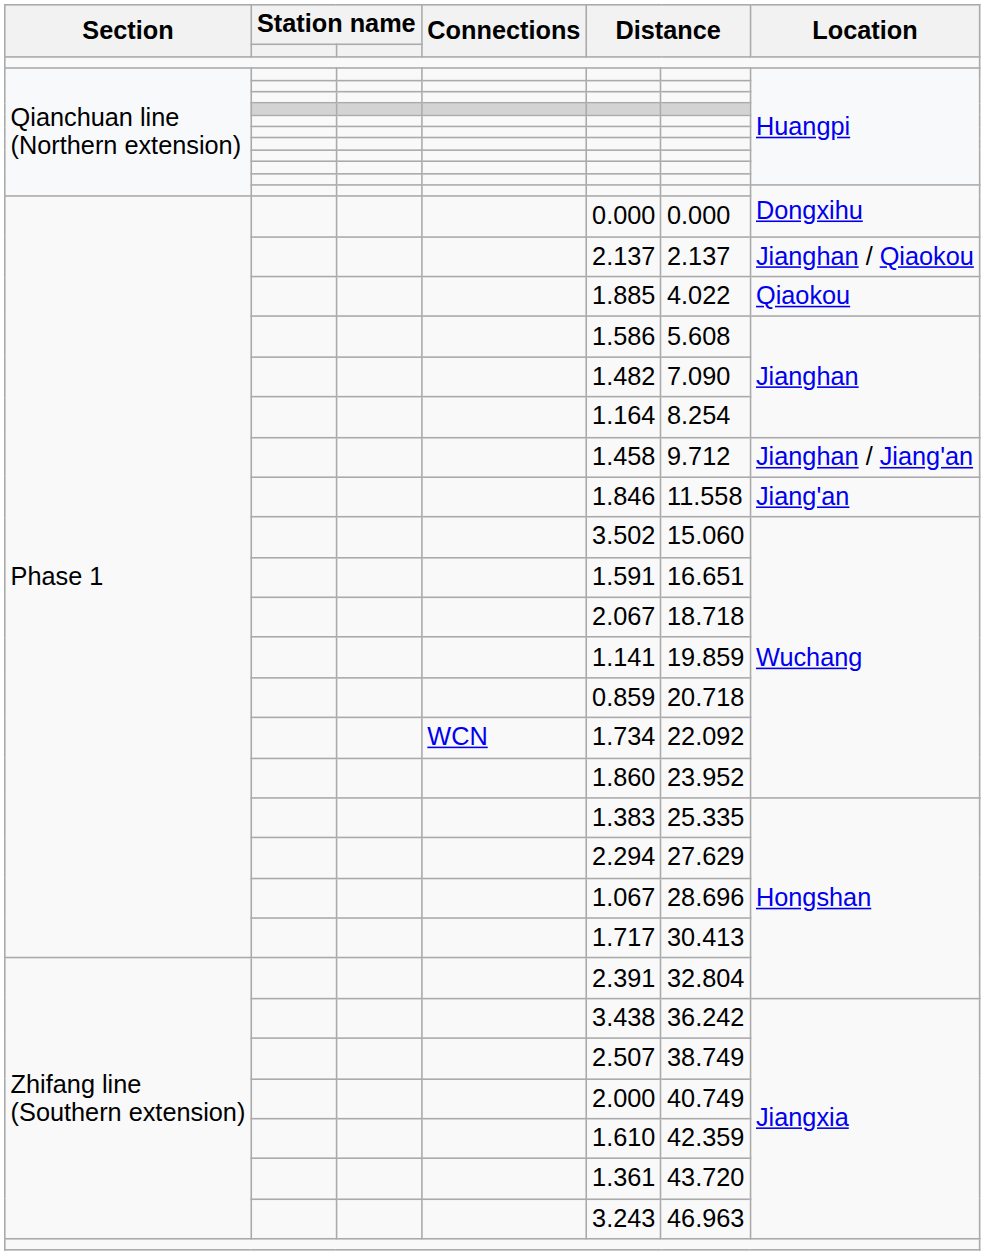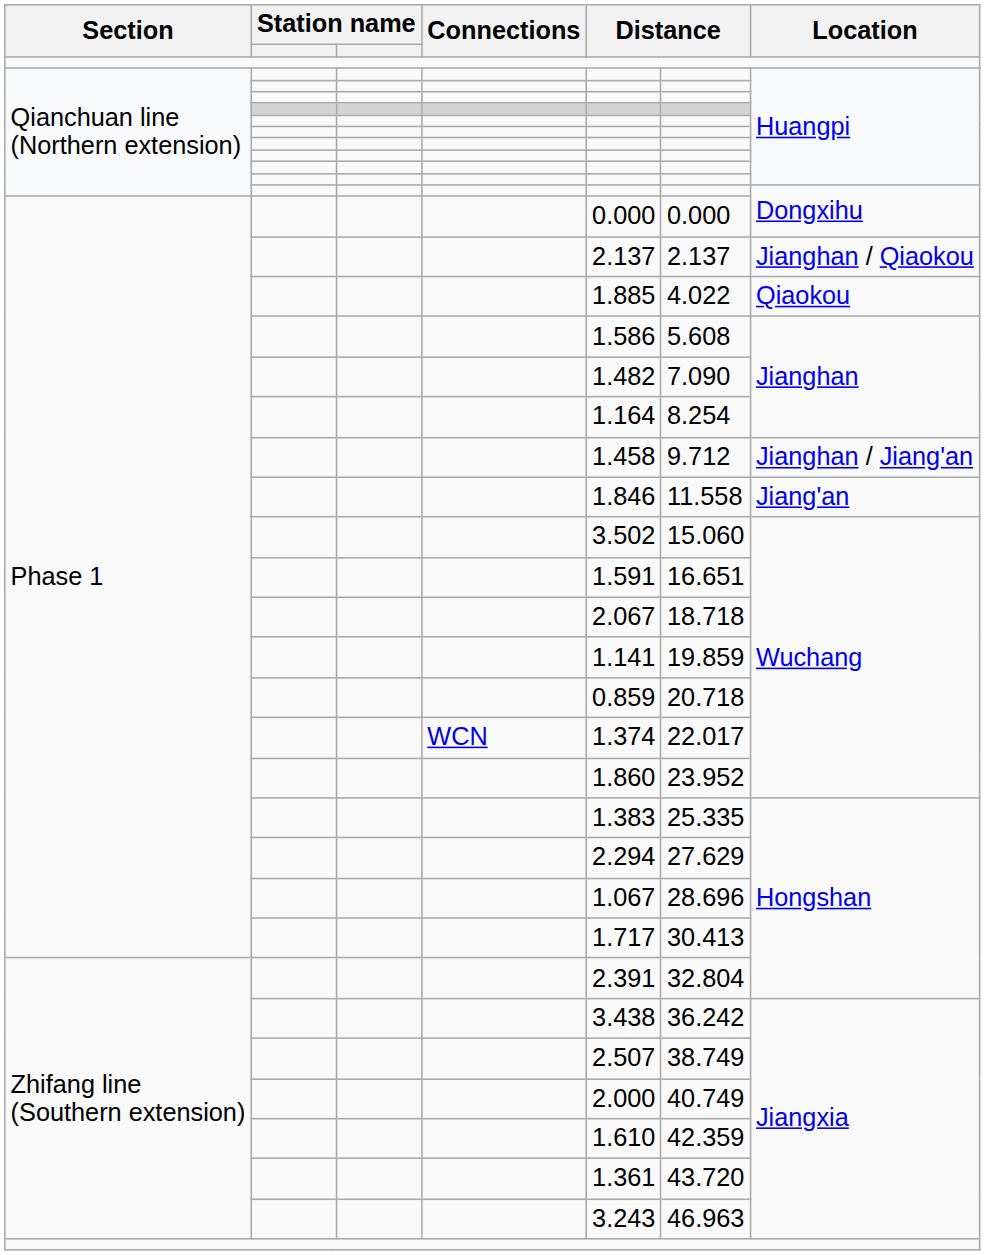(624, 737) 1.734 -> (624, 737) 1.374
(706, 737) 22.092 -> (706, 737) 22.017
